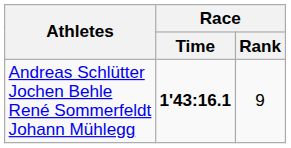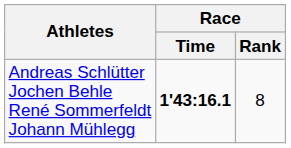(260, 101) 9 -> (260, 101) 8
